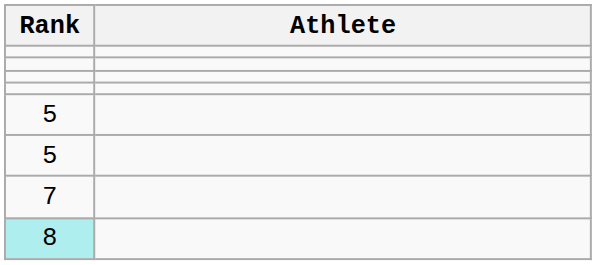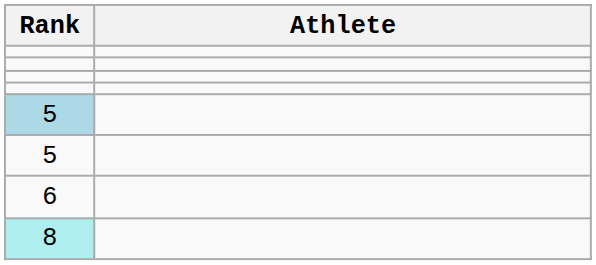(50, 115) no background -> (50, 115) lightblue background
(50, 197) 7 -> (50, 197) 6
